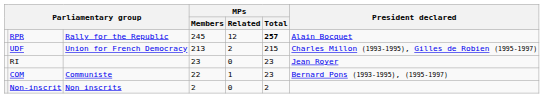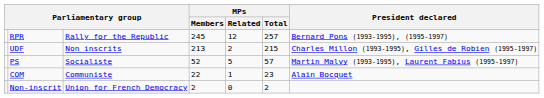(271, 36) bold -> (271, 36) normal
(322, 36) Alain Bocquet -> (370, 36) Bernard Pons (1993-1995), (1995-1997)
(126, 49) Union for French Democracy -> (93, 49) Non inscrits
+ row: (15, 62)
- row: (15, 62)
(370, 74) Bernard Pons (1993-1995), (1995-1997) -> (322, 74) Alain Bocquet
(93, 87) Non inscrits -> (126, 87) Union for French Democracy
